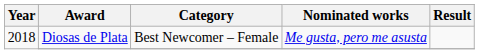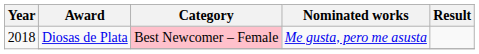(206, 37) no background -> (206, 37) pink background
